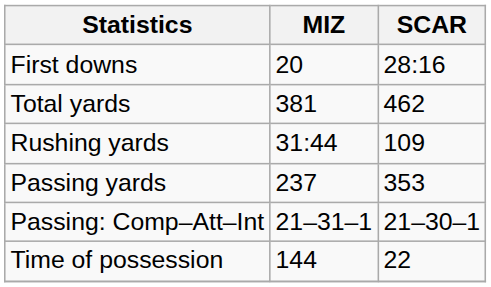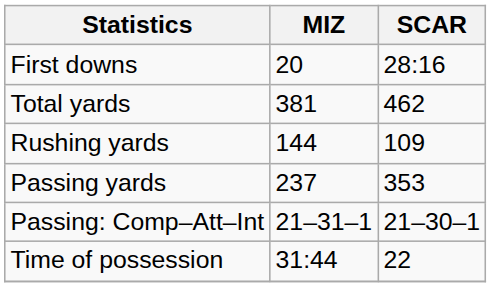(307, 142) 31:44 -> (296, 142) 144
(296, 260) 144 -> (307, 260) 31:44
